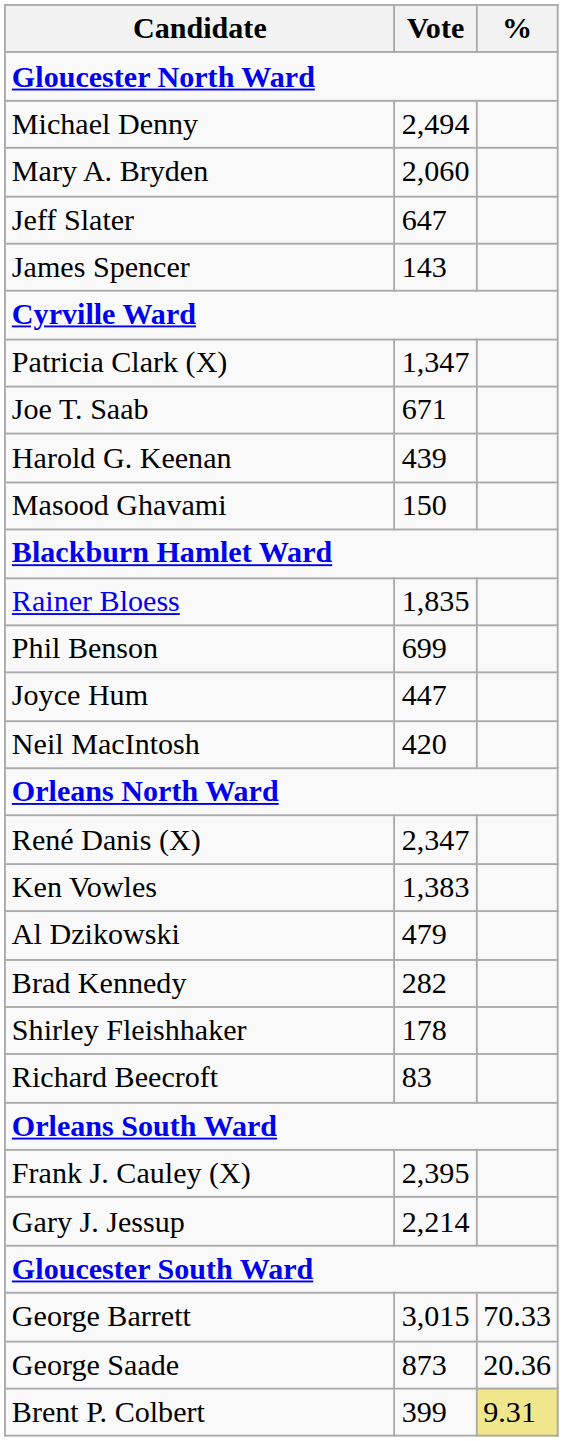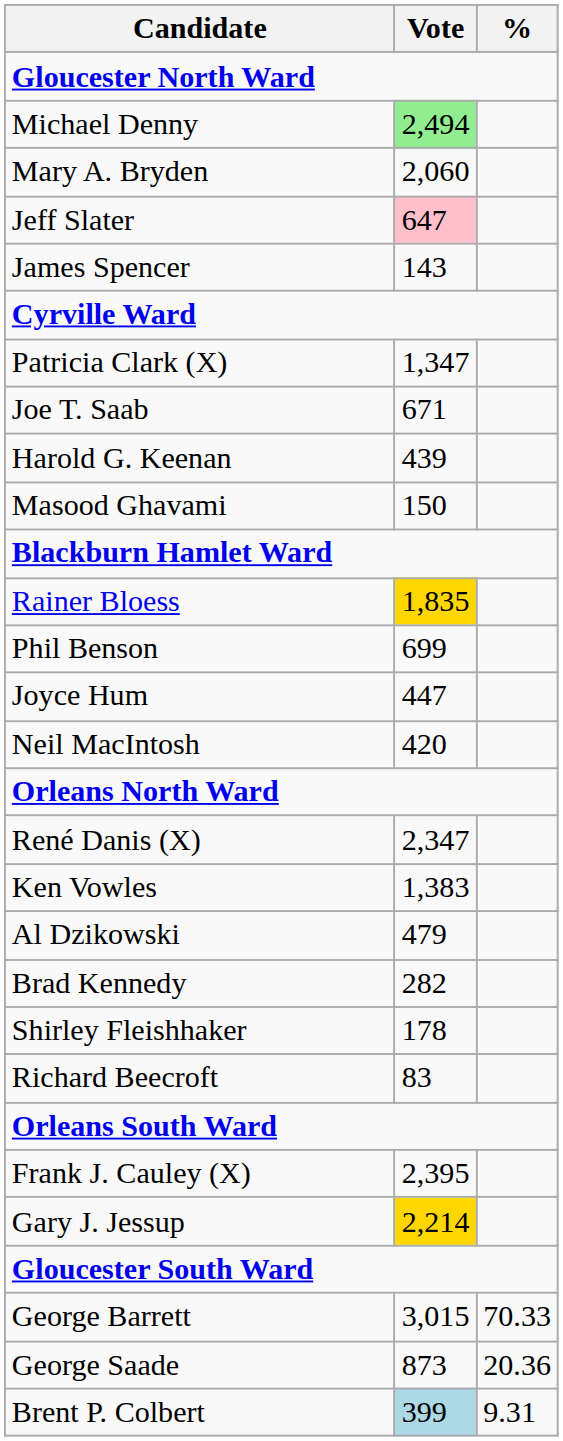(436, 123) no background -> (436, 123) lightgreen background
(424, 219) no background -> (424, 219) pink background
(436, 600) no background -> (436, 600) gold background
(436, 1220) no background -> (436, 1220) gold background
(424, 1411) no background -> (424, 1411) lightblue background
(510, 1411) khaki background -> (510, 1411) no background
